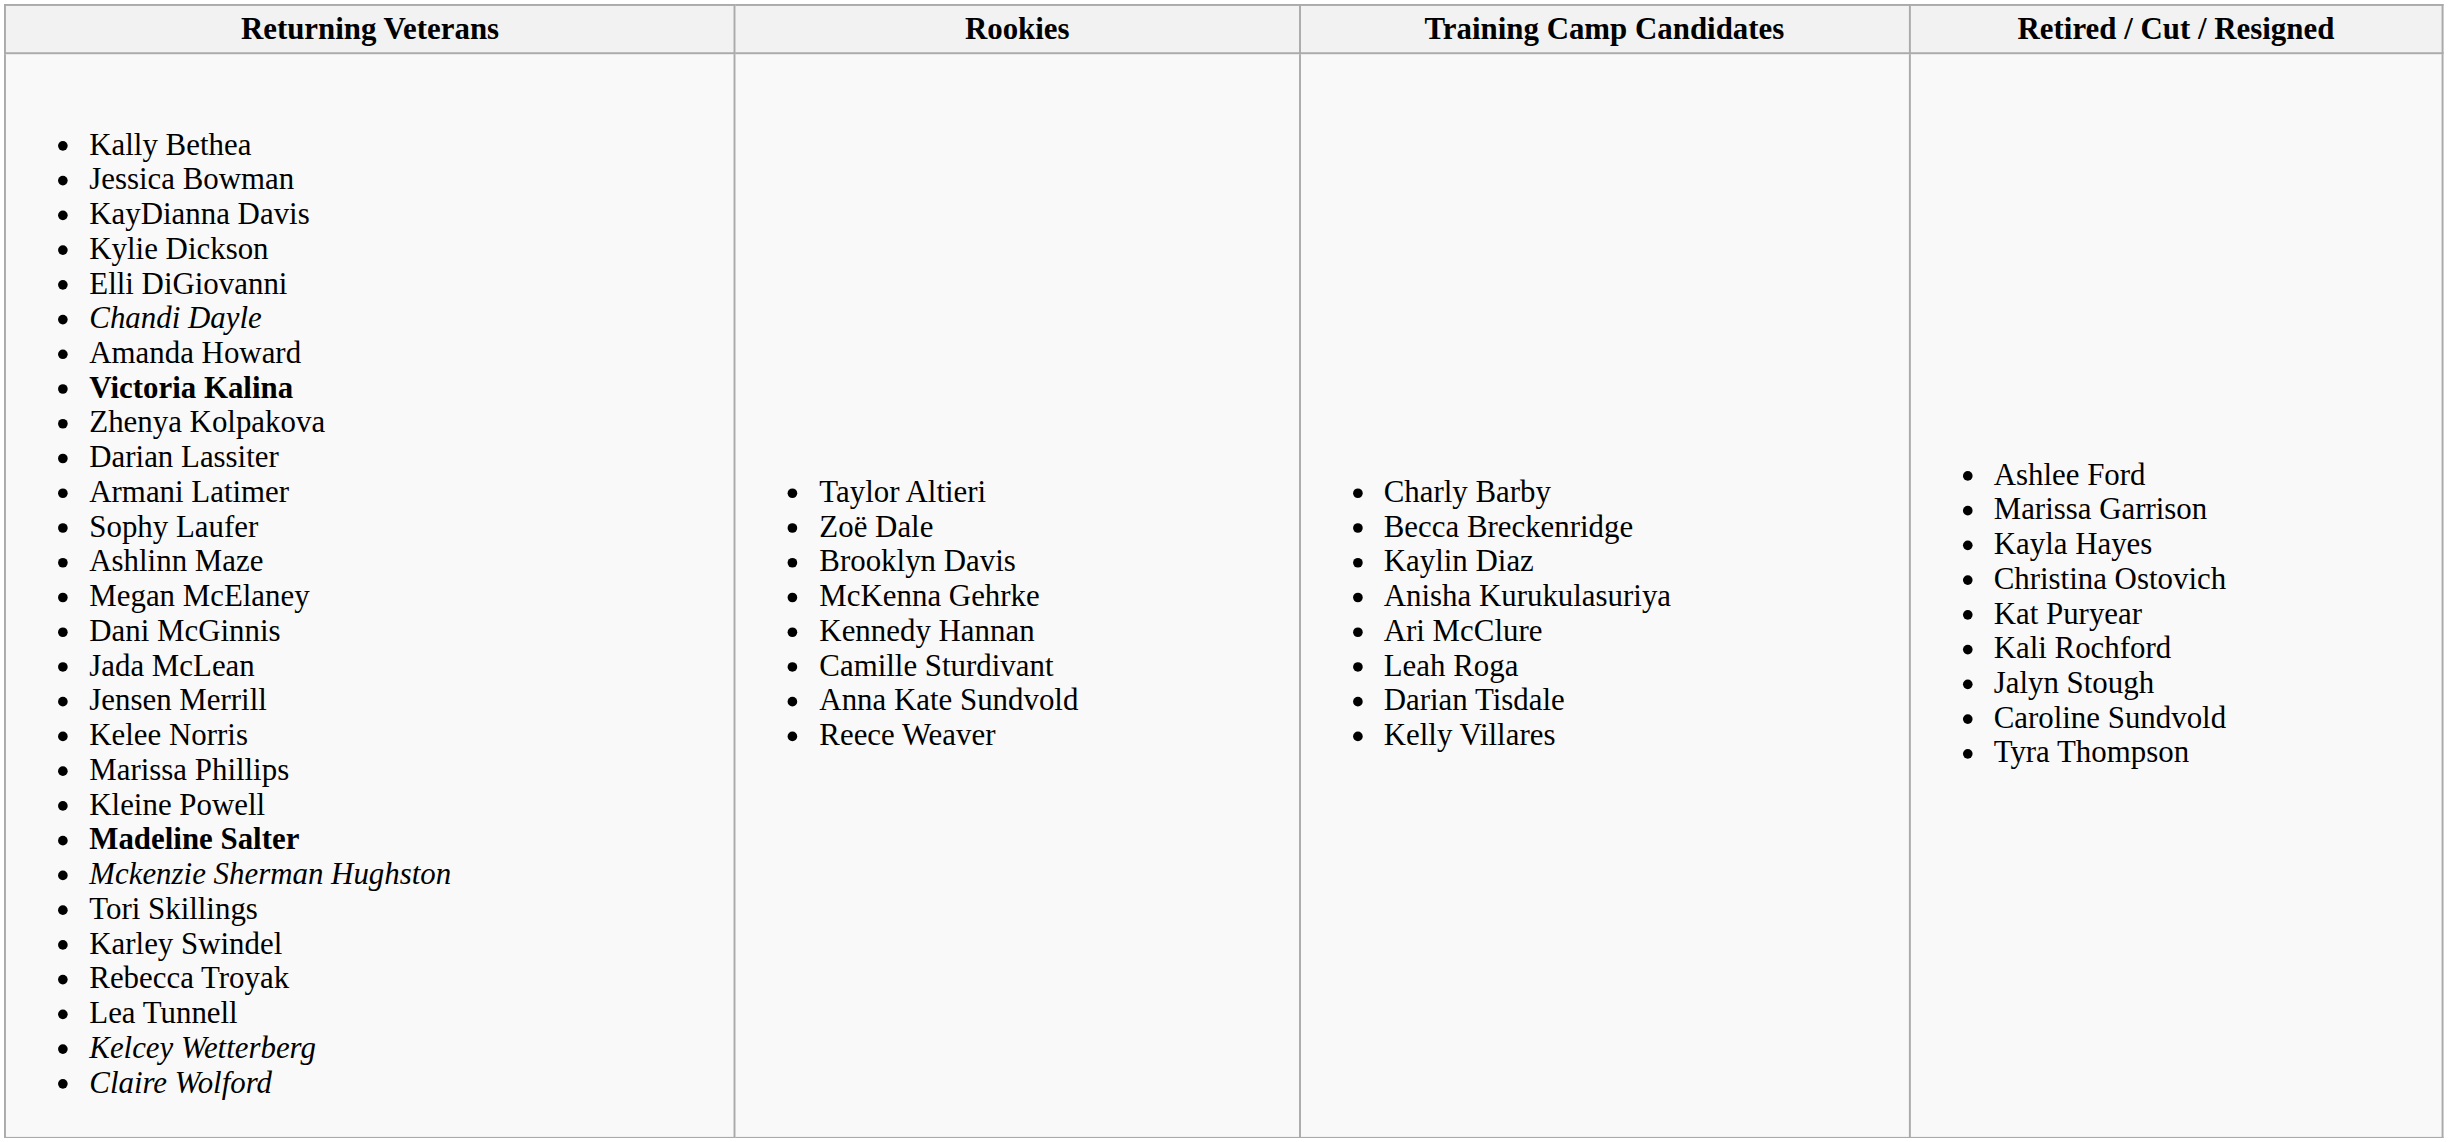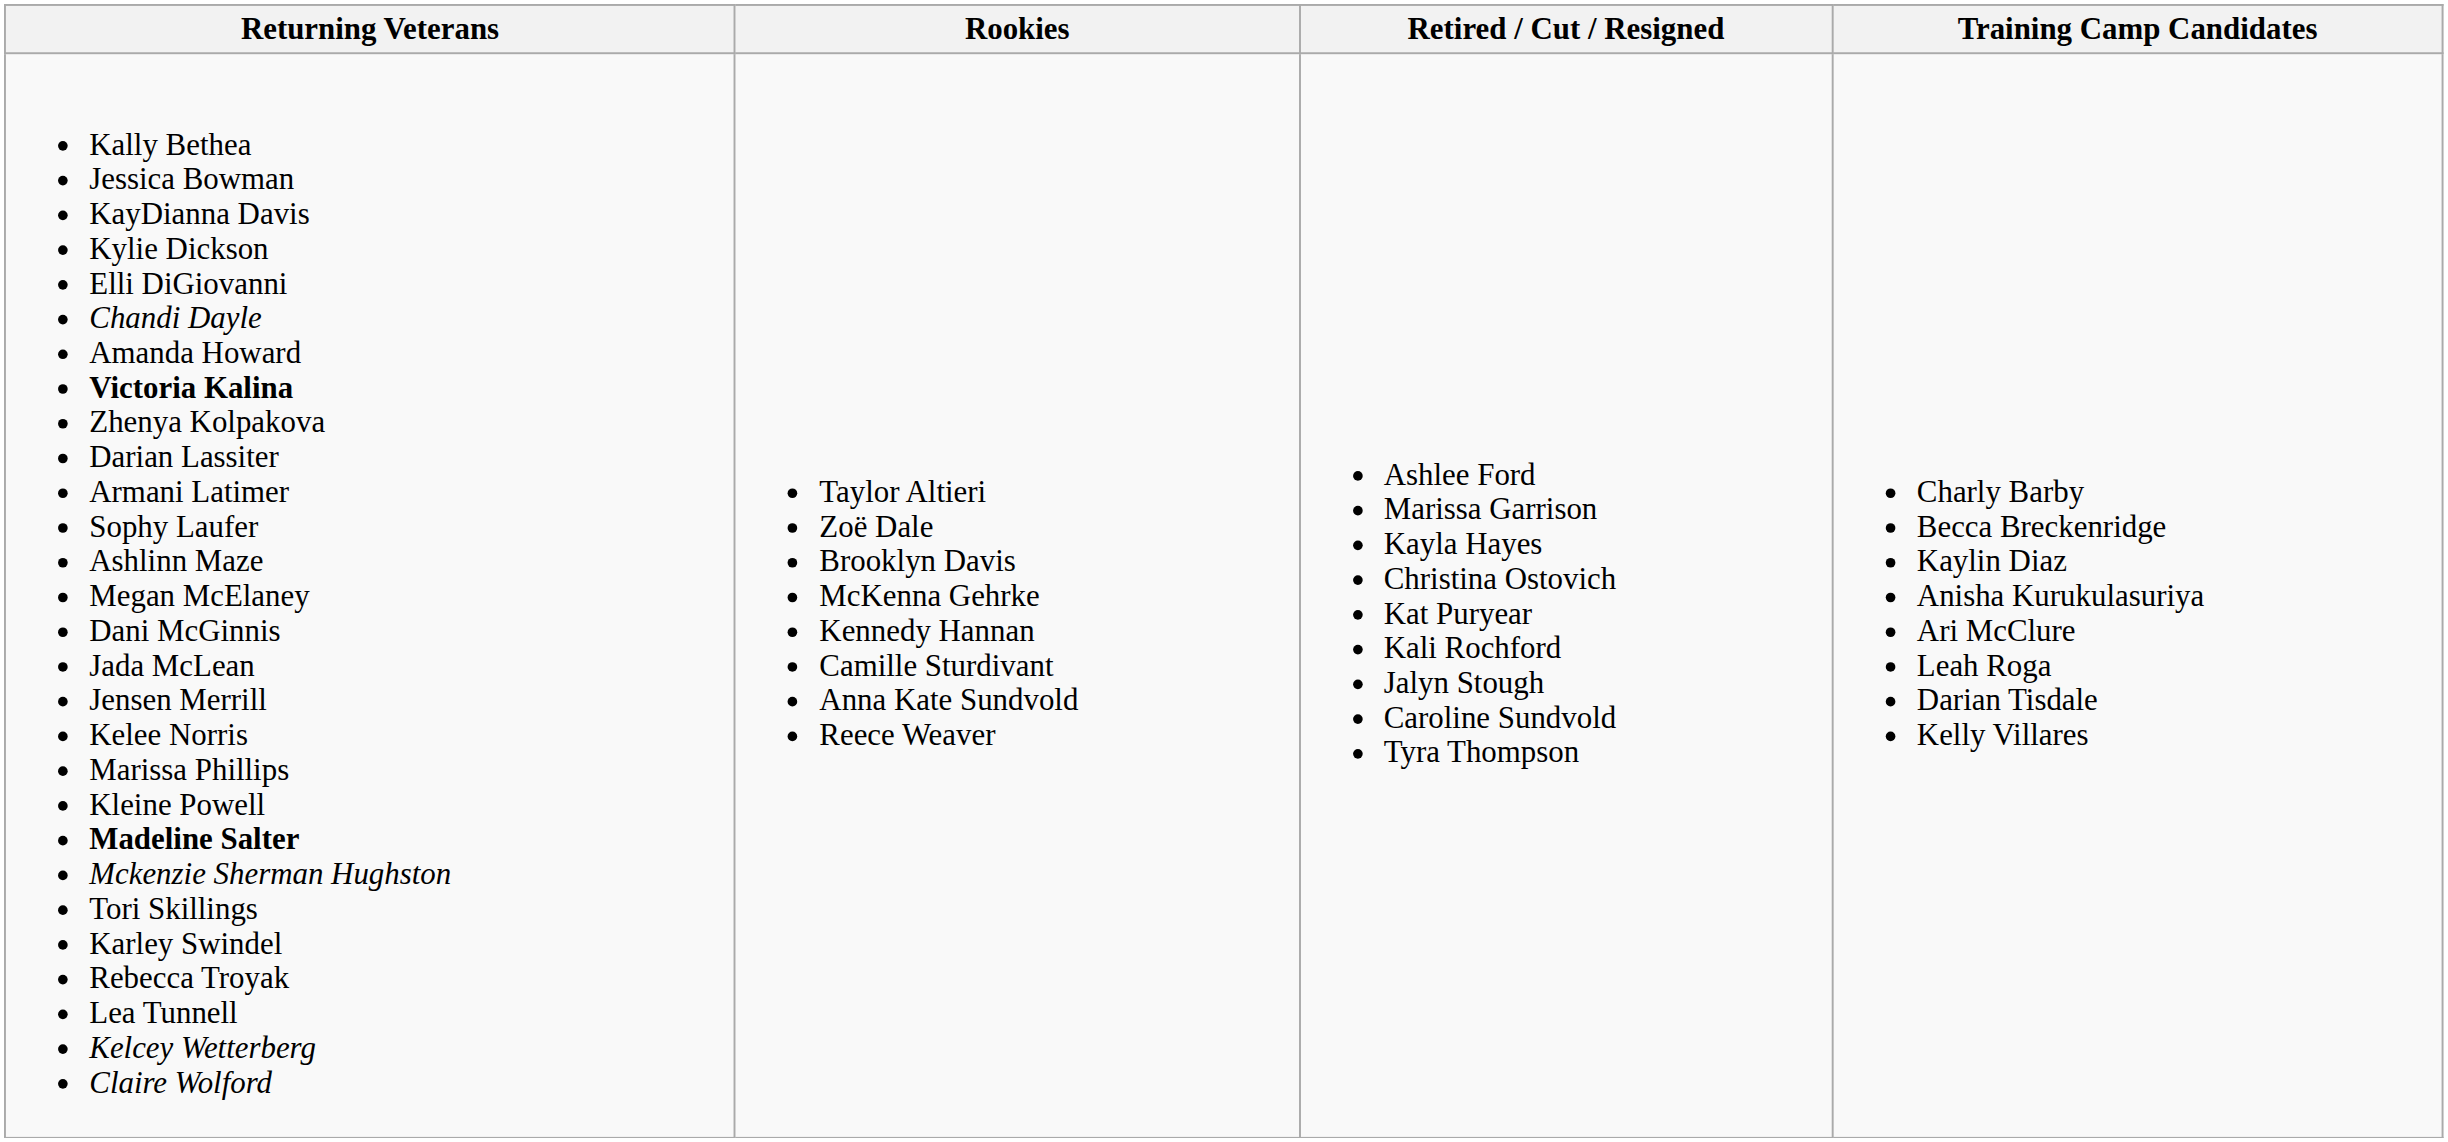columns swapped: (1604, 28) <-> (2176, 28)
